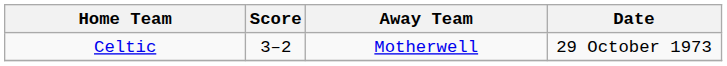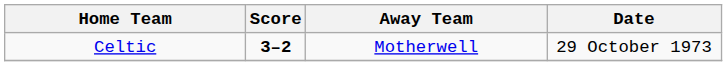(276, 47) normal -> (276, 47) bold
